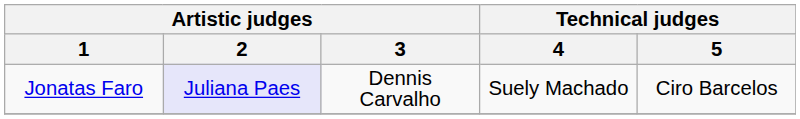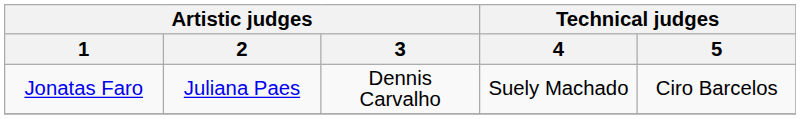(242, 88) lavender background -> (242, 88) no background
